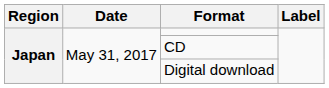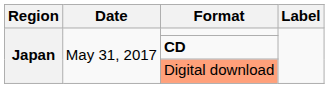(175, 47) normal -> (175, 47) bold
(219, 71) no background -> (219, 71) lightsalmon background
